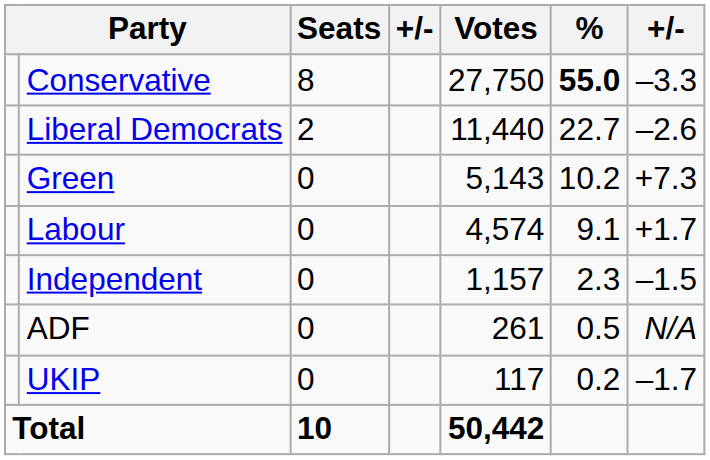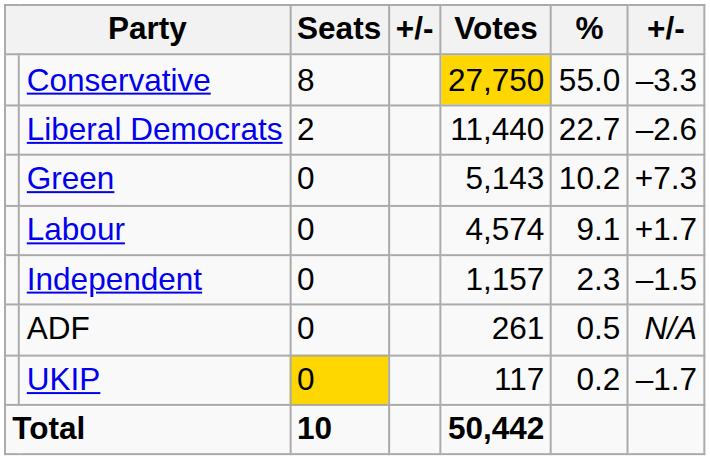(496, 79) no background -> (496, 79) gold background
(590, 79) bold -> (590, 79) normal
(306, 379) no background -> (306, 379) gold background
